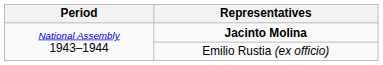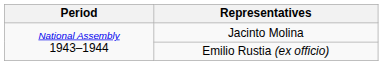(266, 32) bold -> (266, 32) normal
